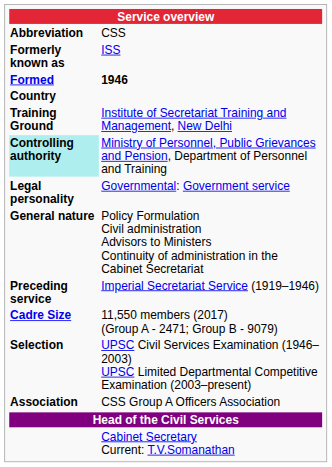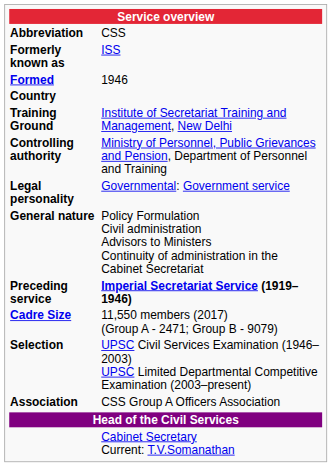(115, 79) bold -> (115, 79) normal
(42, 149) paleturquoise background -> (42, 149) no background
(210, 285) normal -> (200, 292) bold
